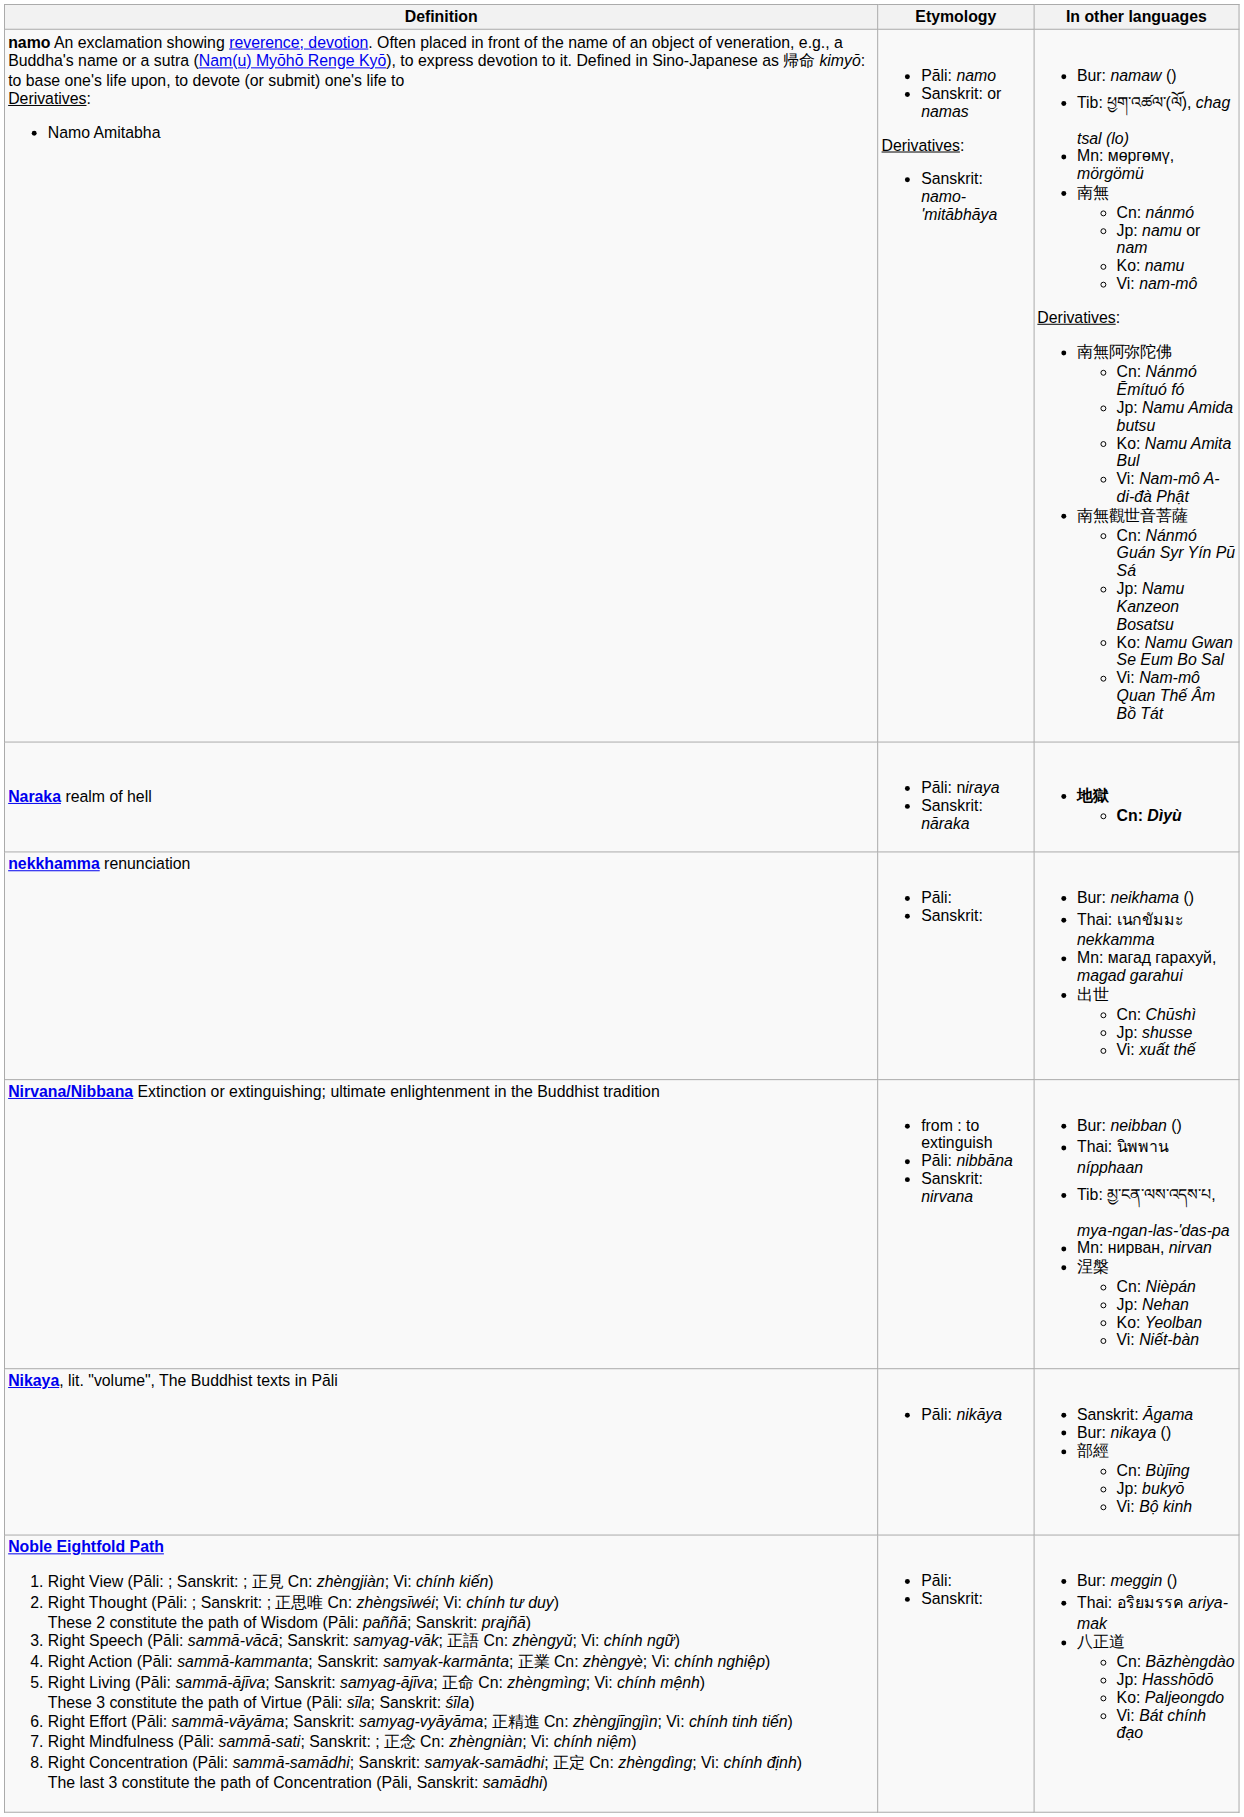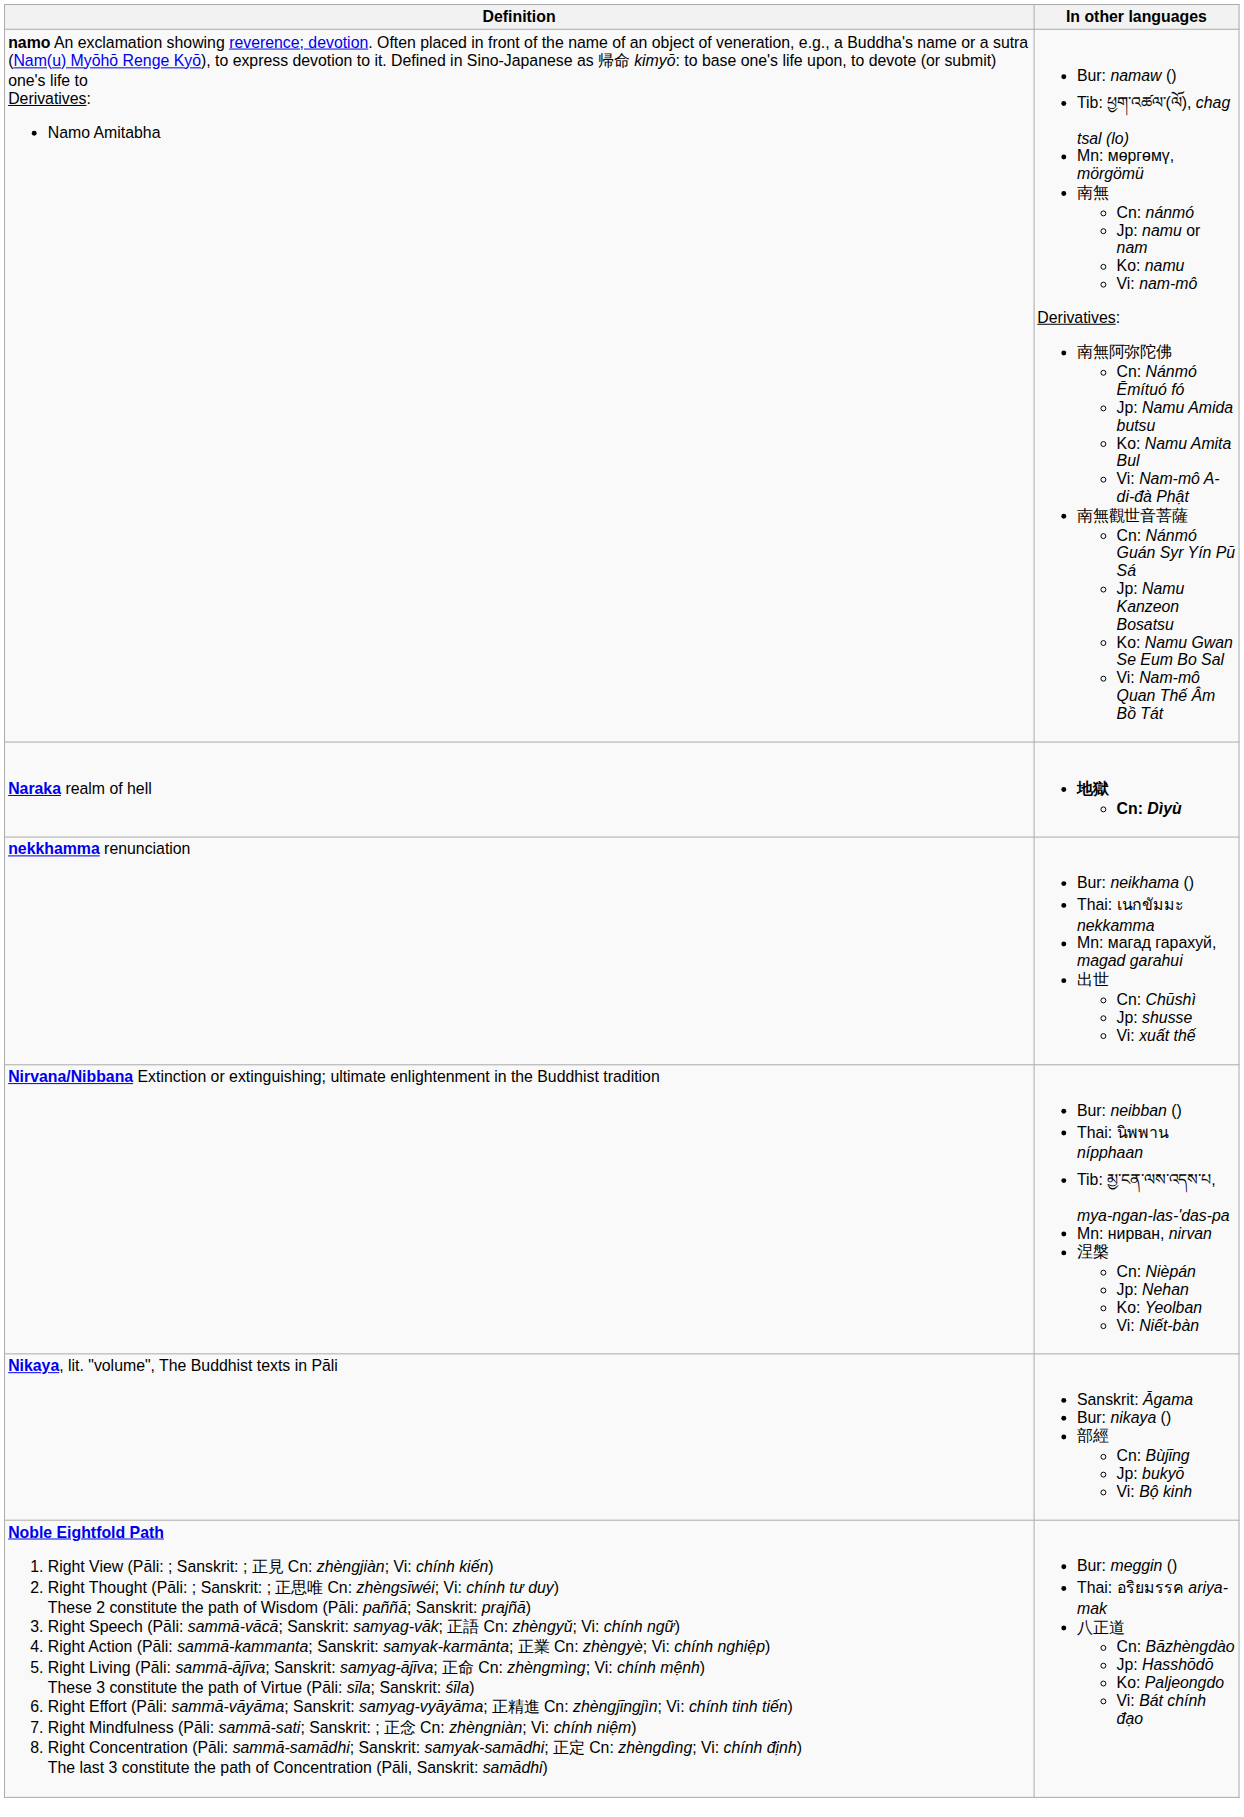- column: (956, 17)
